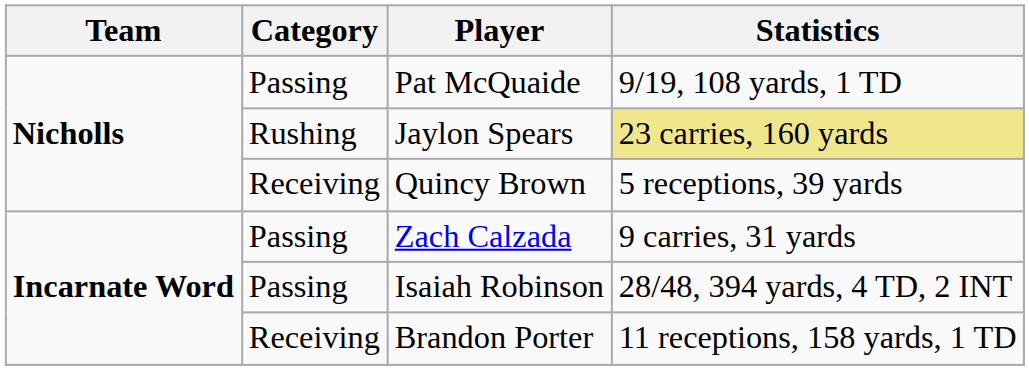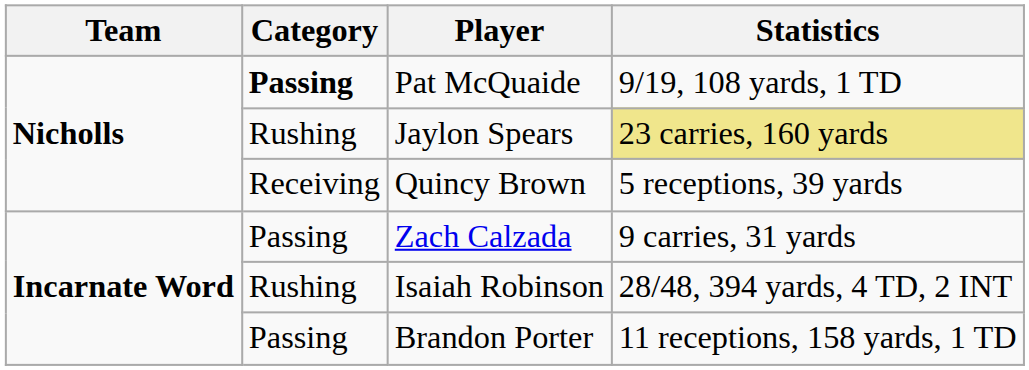(298, 81) normal -> (301, 81) bold
(298, 286) Passing -> (303, 286) Rushing
(314, 337) Receiving -> (298, 337) Passing
